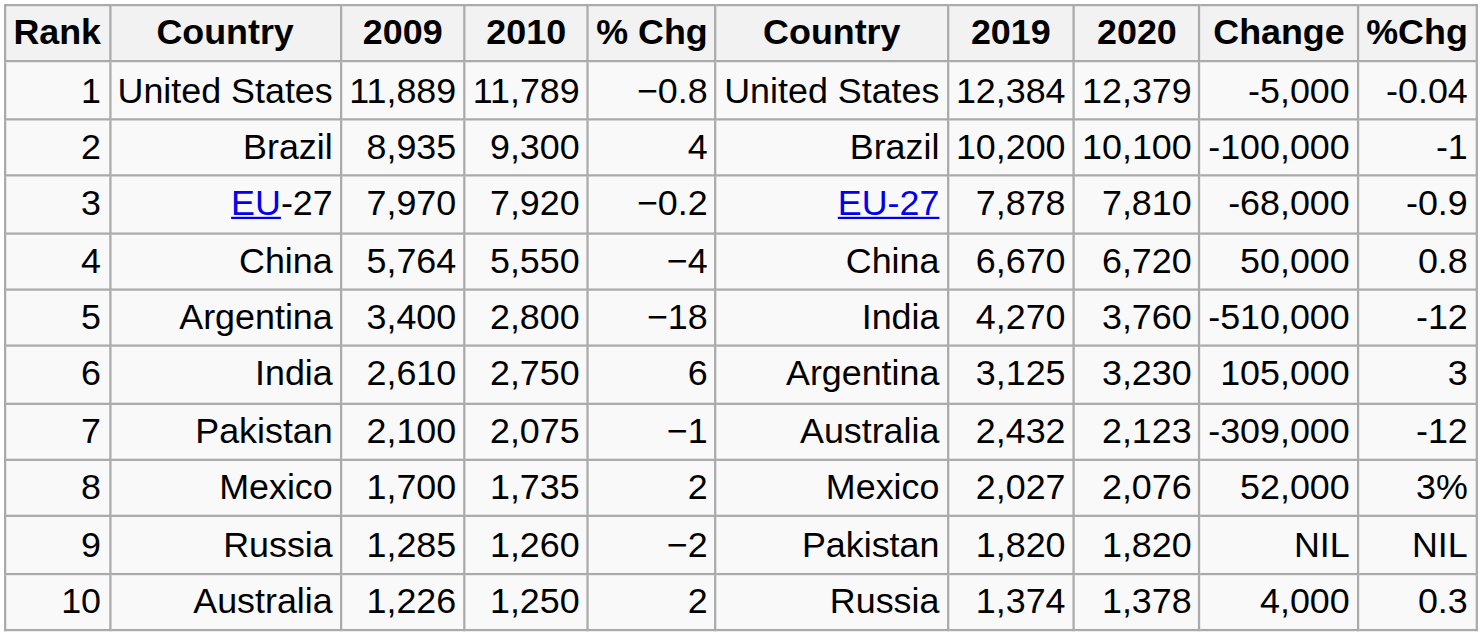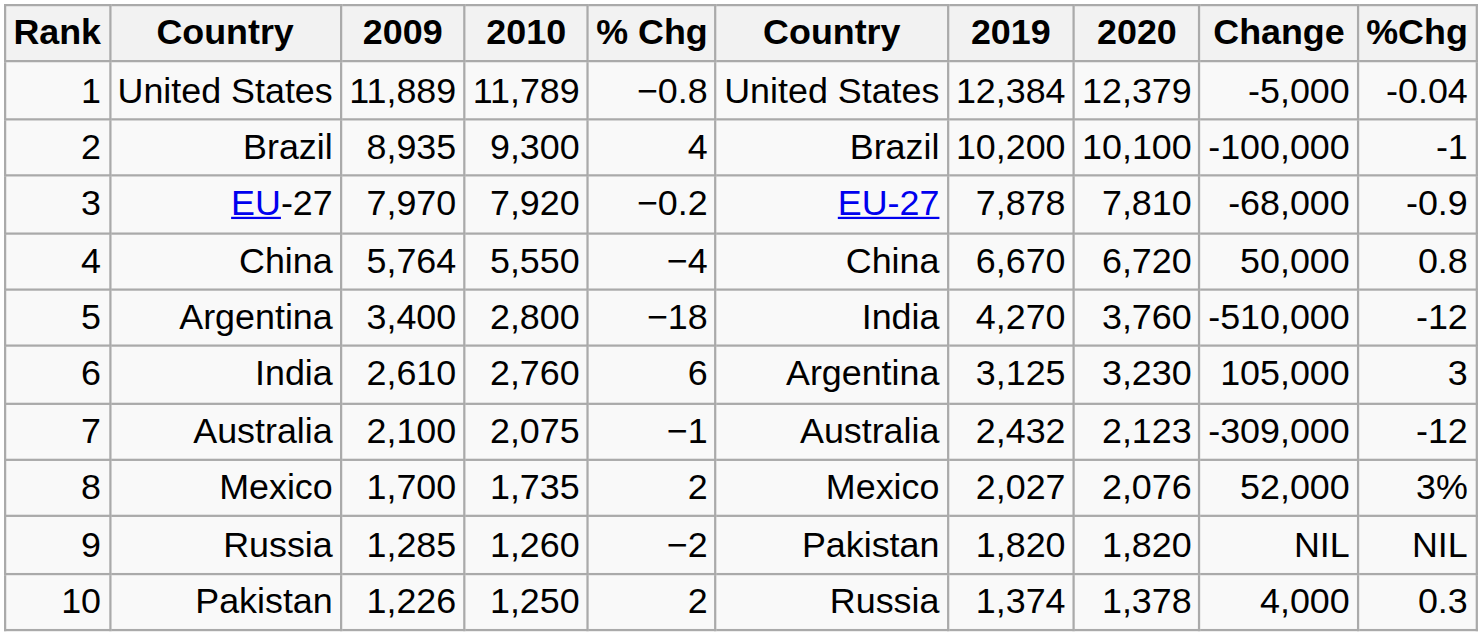(535, 373) 2,750 -> (535, 373) 2,760
(264, 430) Pakistan -> (263, 430) Australia
(263, 601) Australia -> (264, 601) Pakistan
